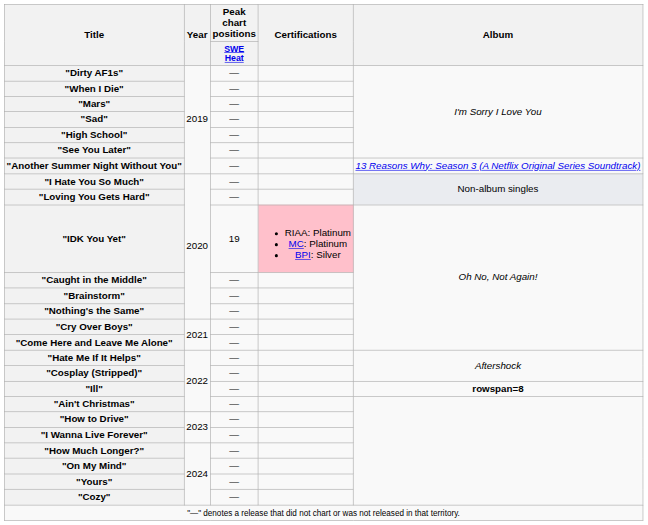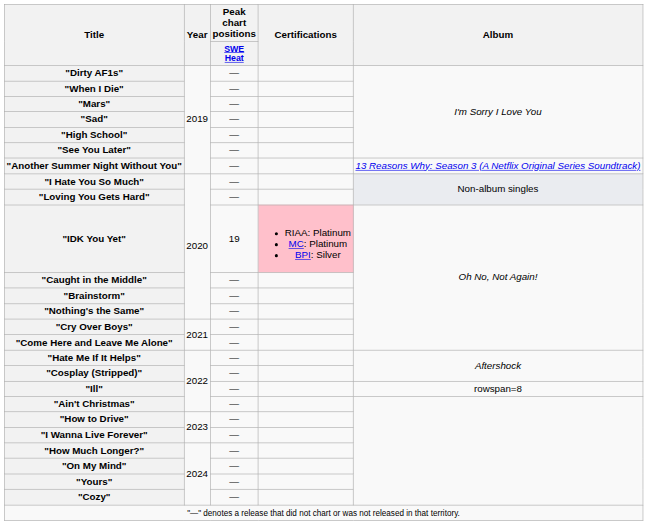(498, 388) bold -> (498, 388) normal
